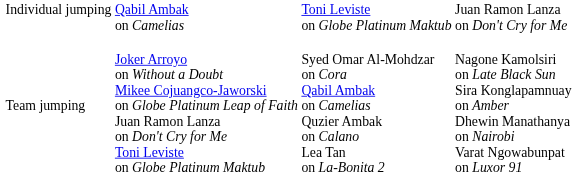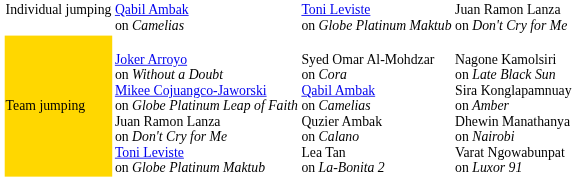(45, 106) no background -> (45, 106) gold background
